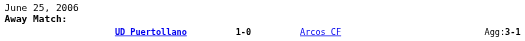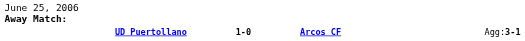(321, 32) normal -> (321, 32) bold
